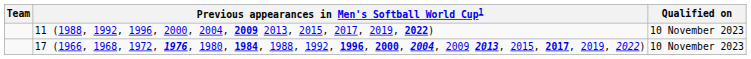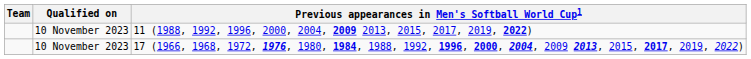columns swapped: (697, 14) <-> (340, 14)
